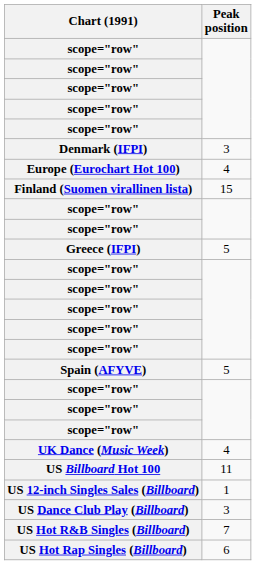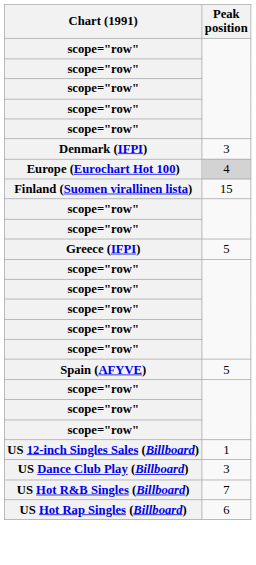(226, 169) no background -> (226, 169) lightgrey background
- row: (103, 449)
- row: (103, 469)
